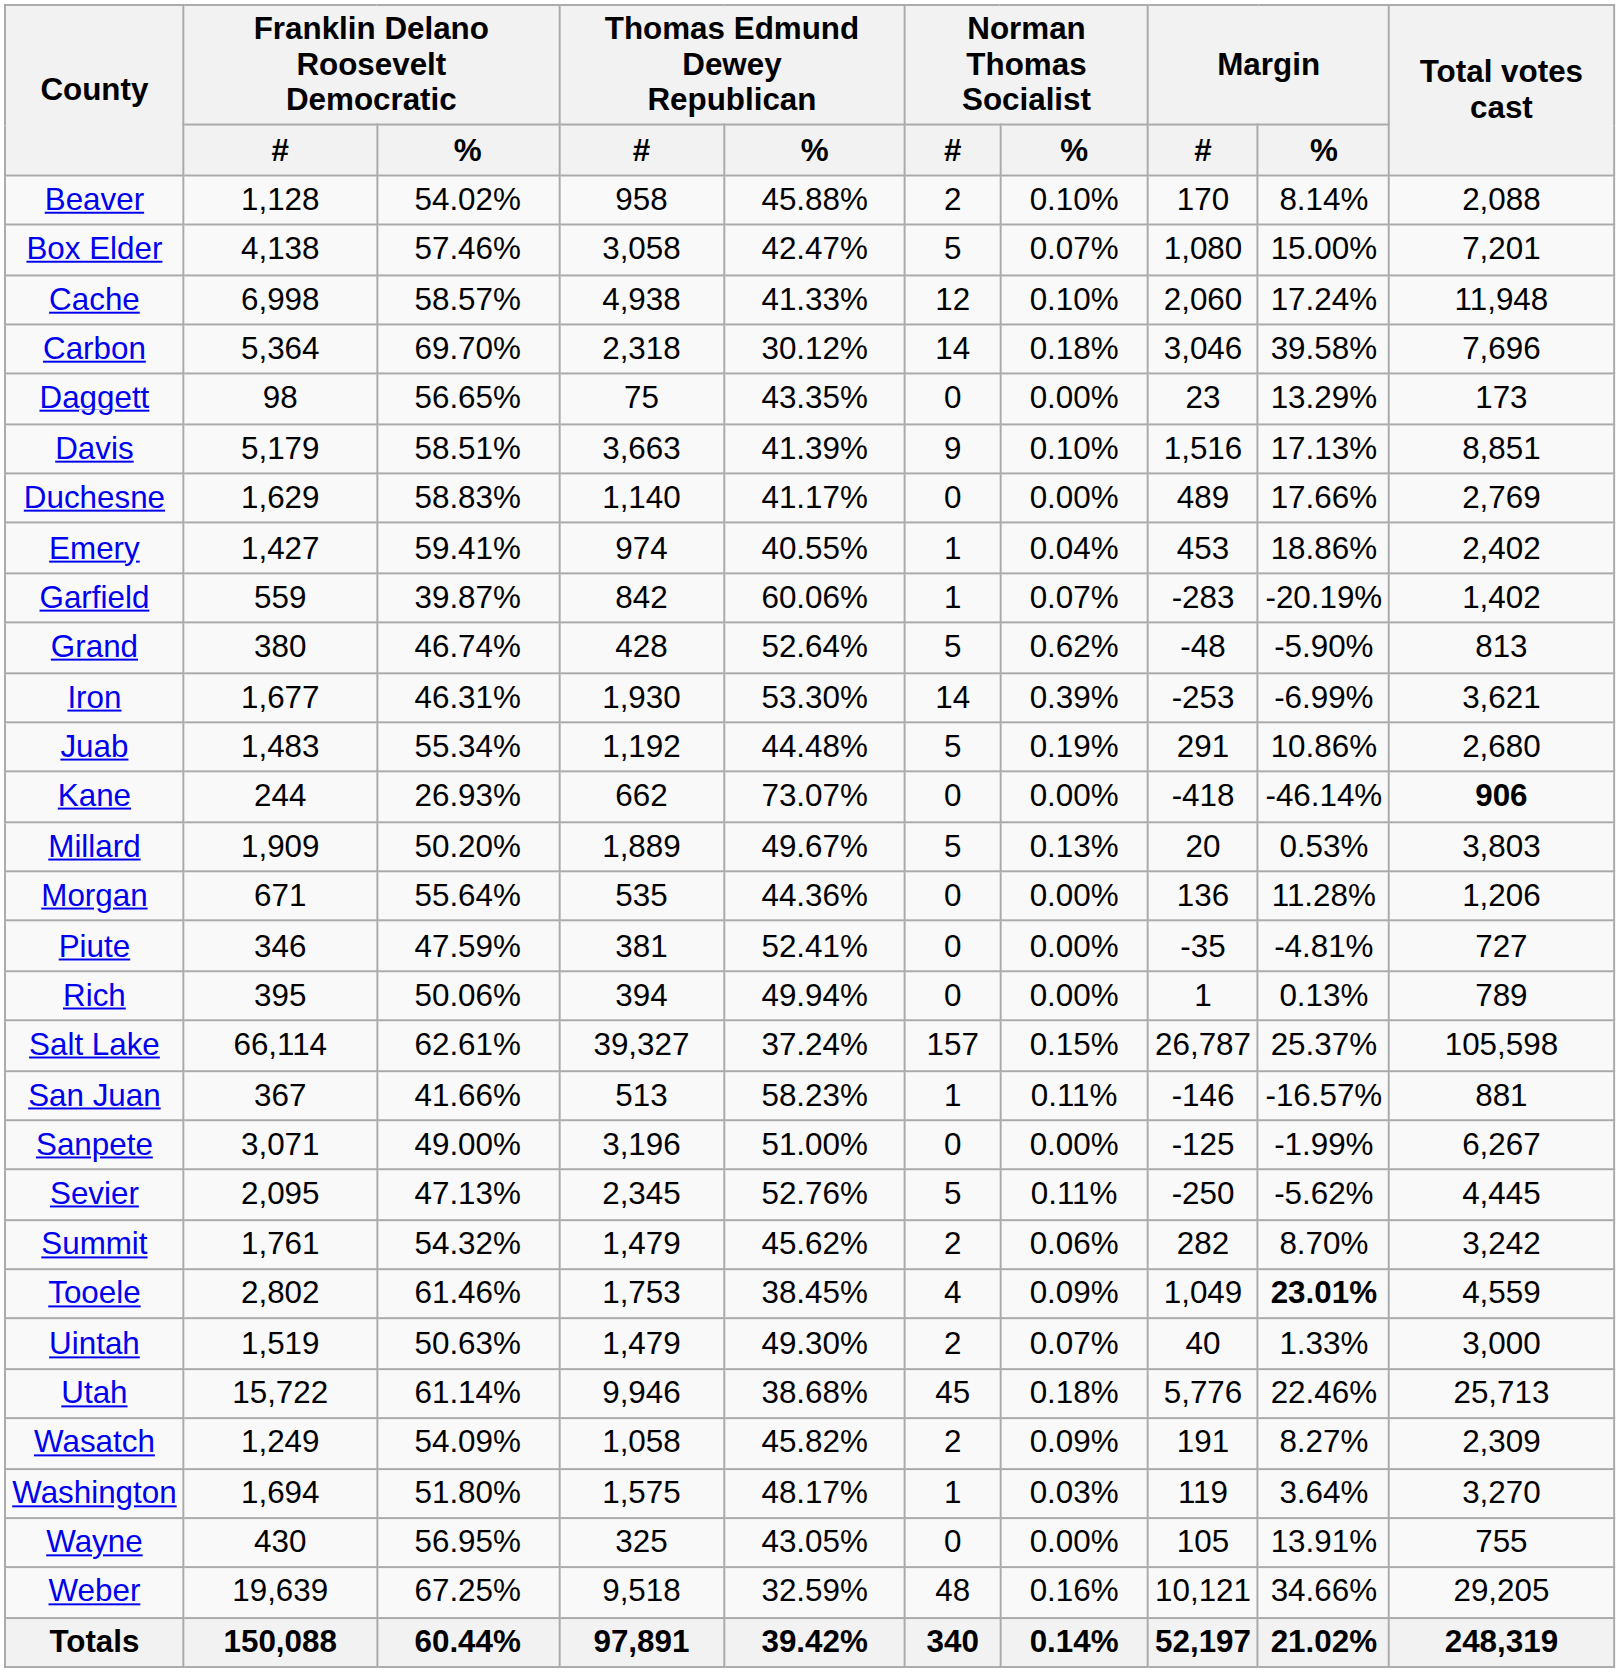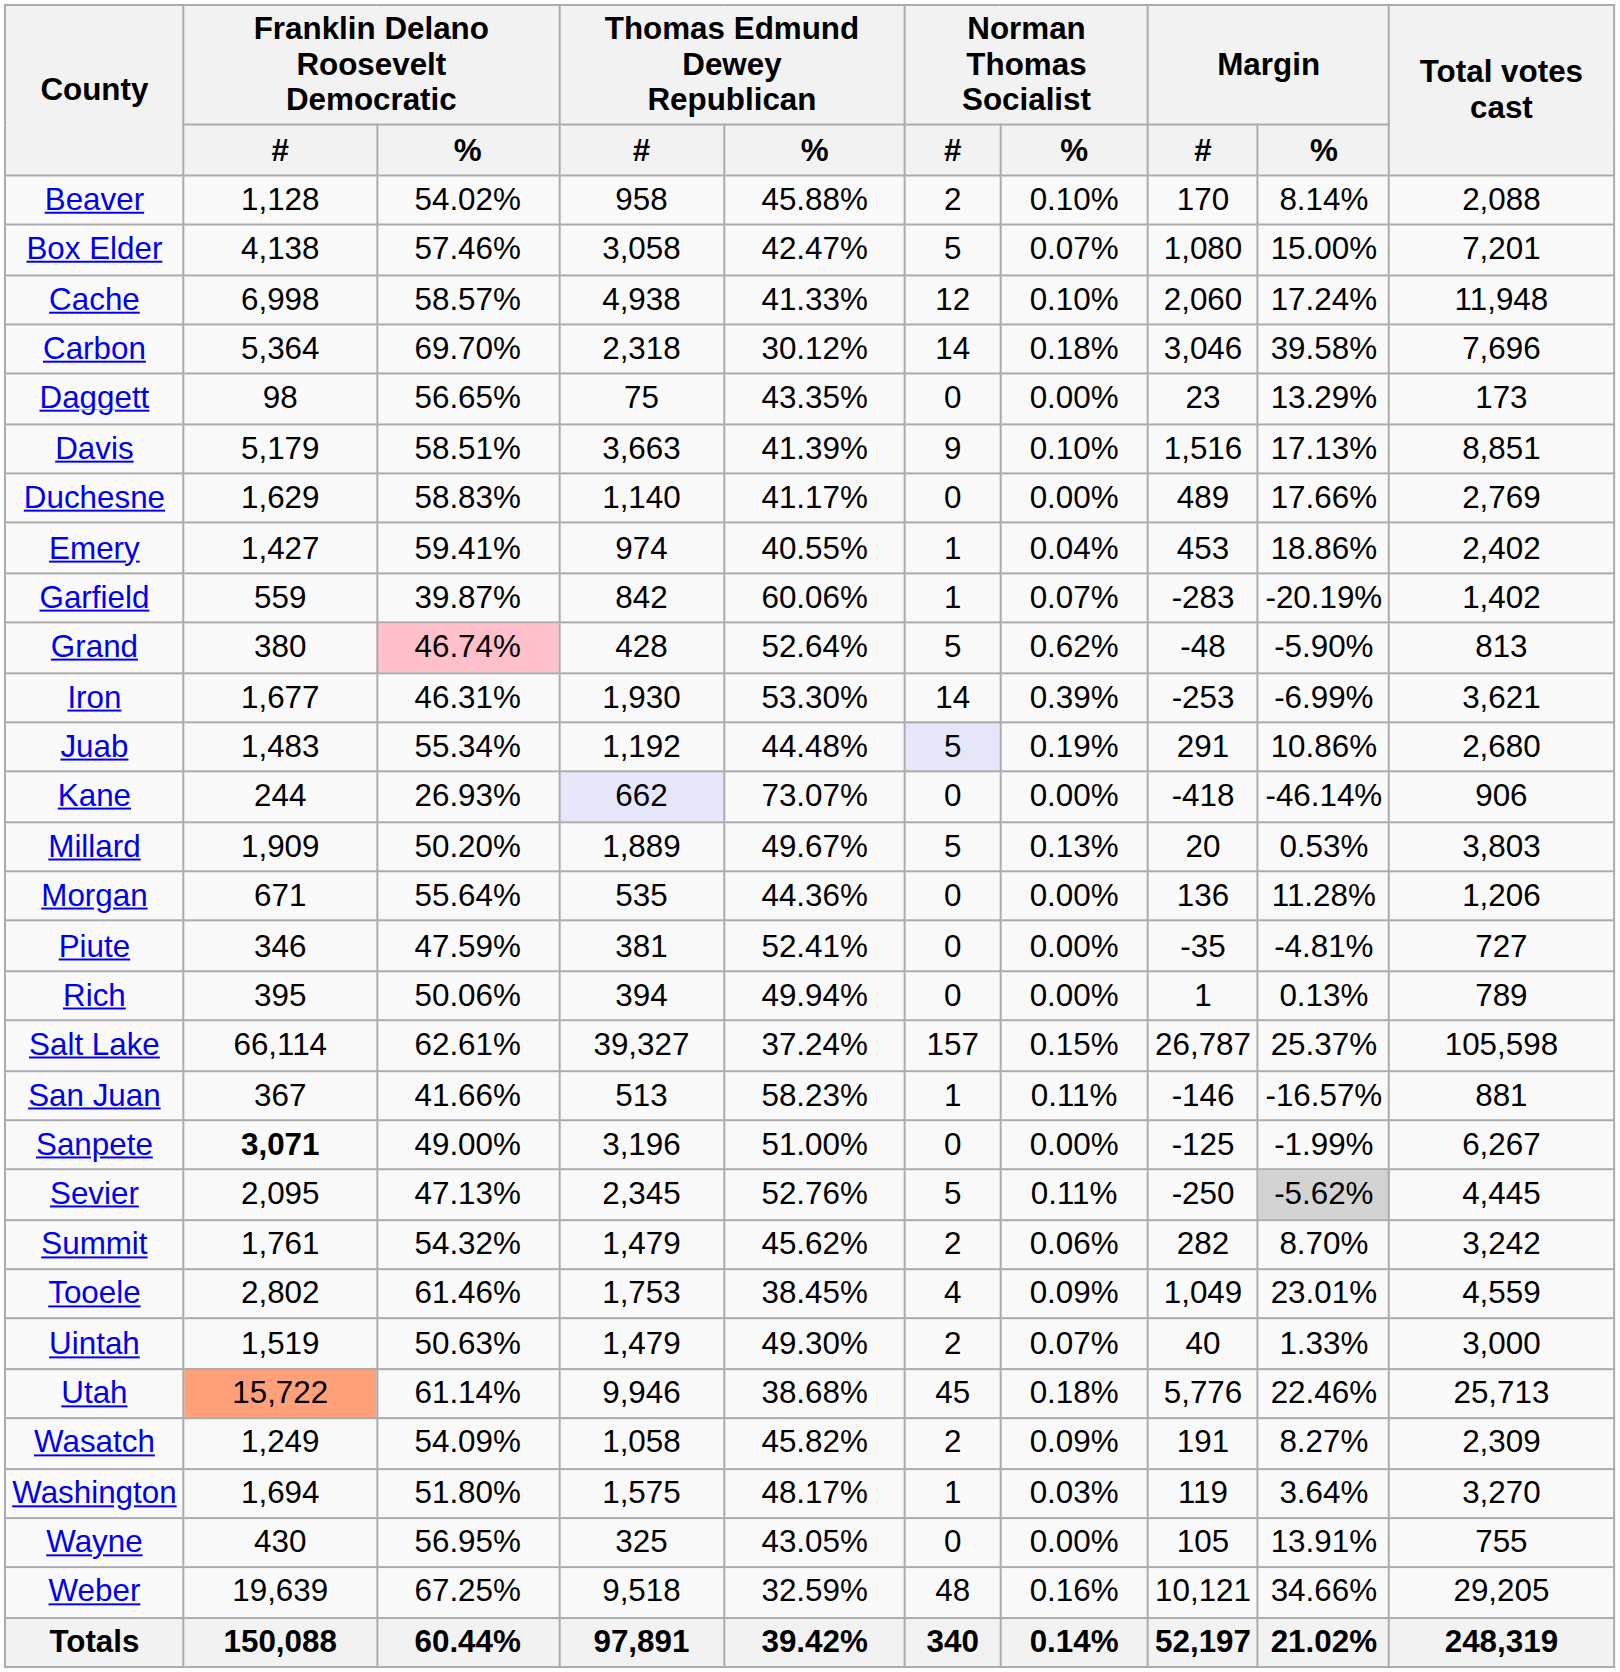(468, 647) no background -> (468, 647) pink background
(953, 746) no background -> (953, 746) lavender background
(641, 796) no background -> (641, 796) lavender background
(1501, 796) bold -> (1501, 796) normal
(280, 1144) normal -> (280, 1144) bold
(1324, 1194) no background -> (1324, 1194) lightgrey background
(1324, 1293) bold -> (1324, 1293) normal
(280, 1393) no background -> (280, 1393) lightsalmon background
